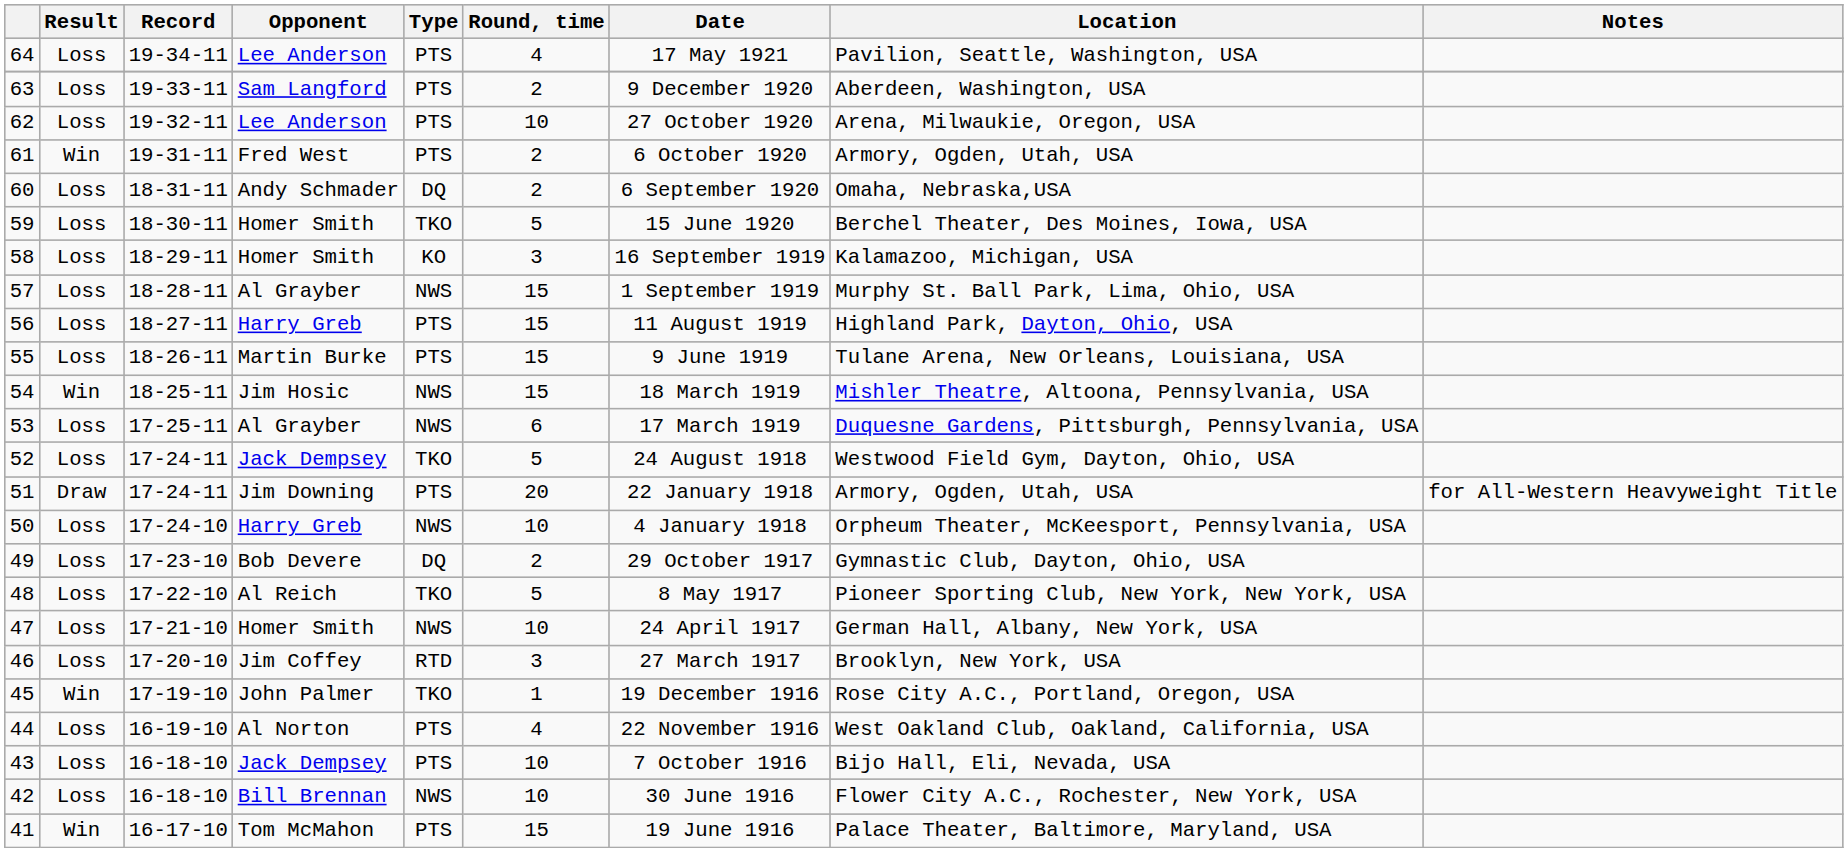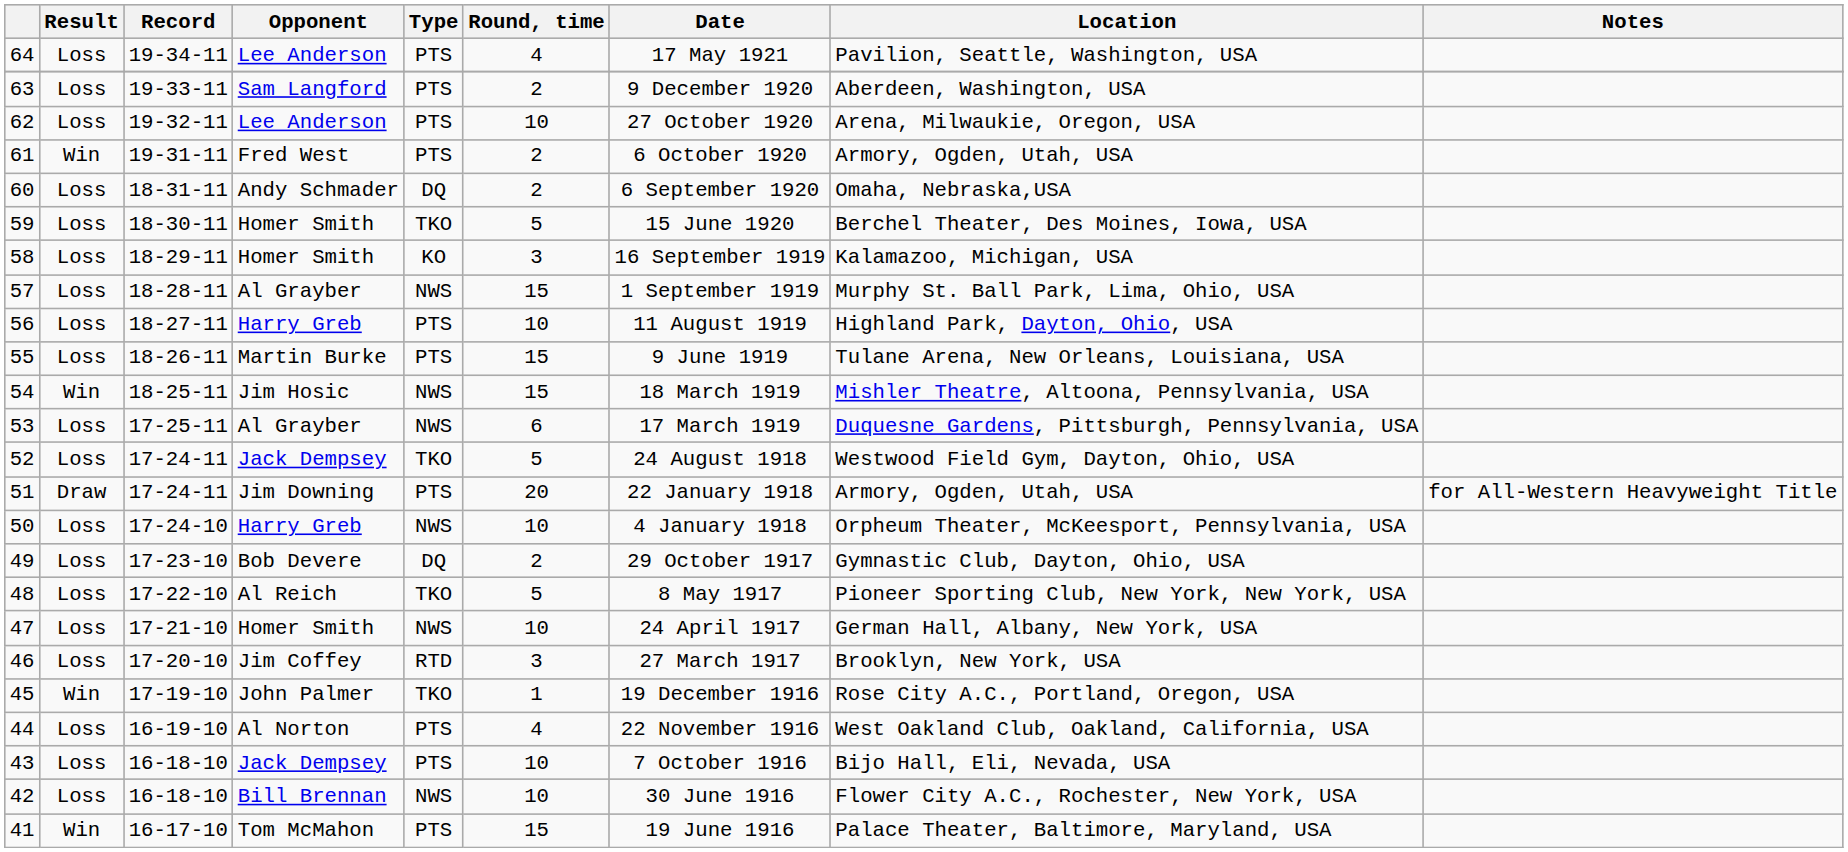(537, 325) 15 -> (537, 325) 10
